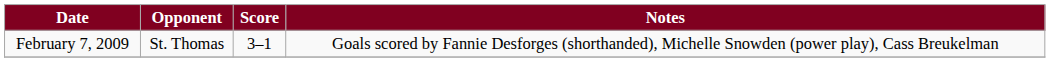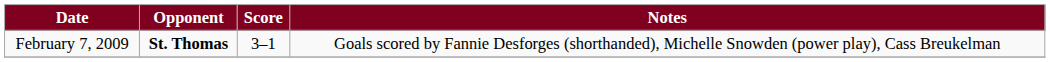(187, 43) normal -> (188, 43) bold
